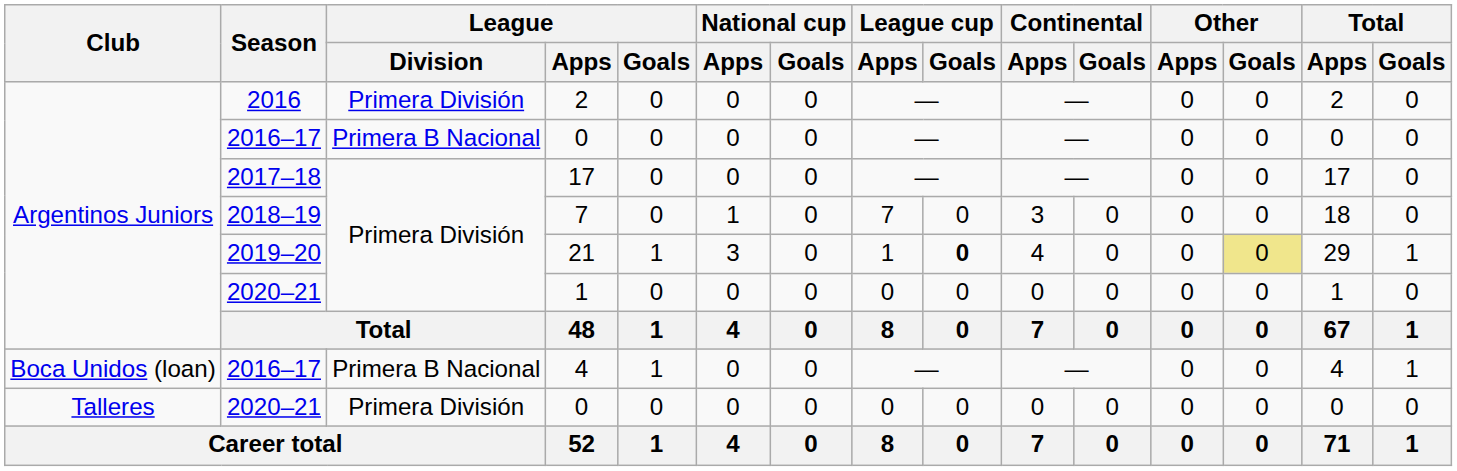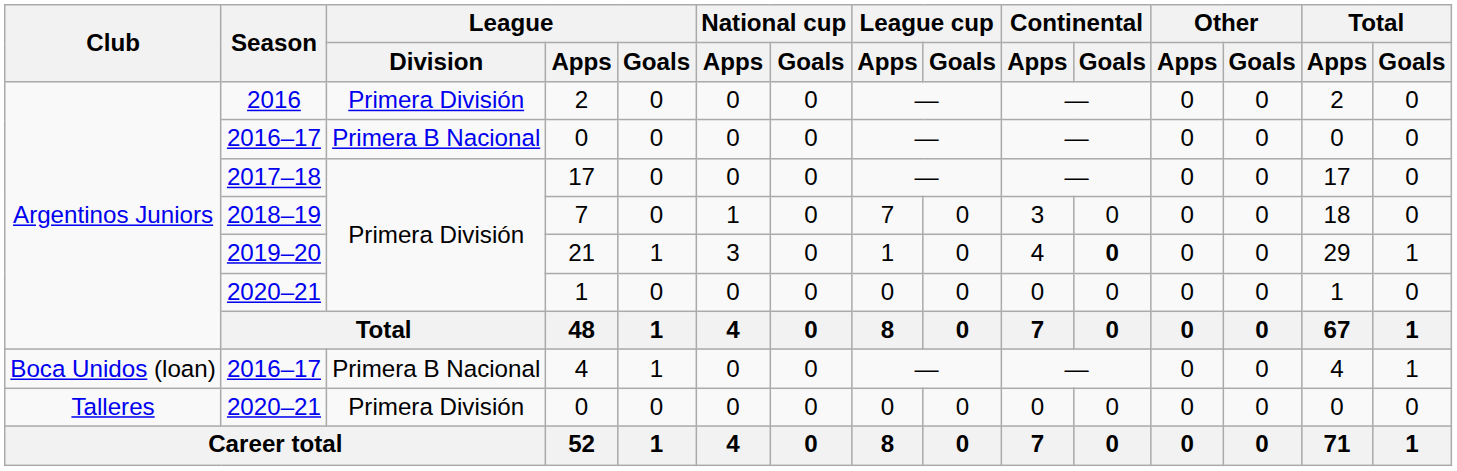(962, 253) bold -> (962, 253) normal
(1112, 253) normal -> (1112, 253) bold
(1262, 253) khaki background -> (1262, 253) no background
